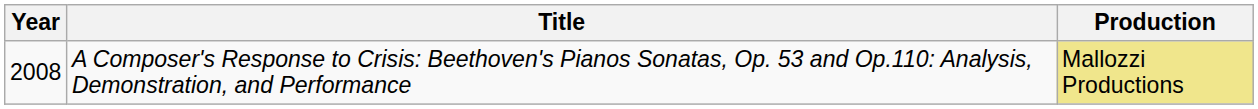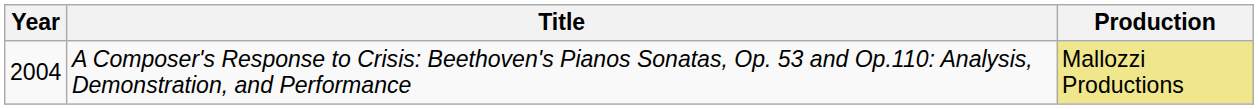(36, 72) 2008 -> (36, 72) 2004
